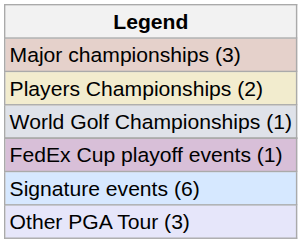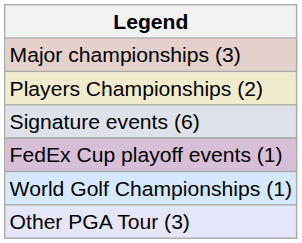(151, 122) World Golf Championships (1) -> (105, 122) Signature events (6)
(105, 189) Signature events (6) -> (151, 189) World Golf Championships (1)
